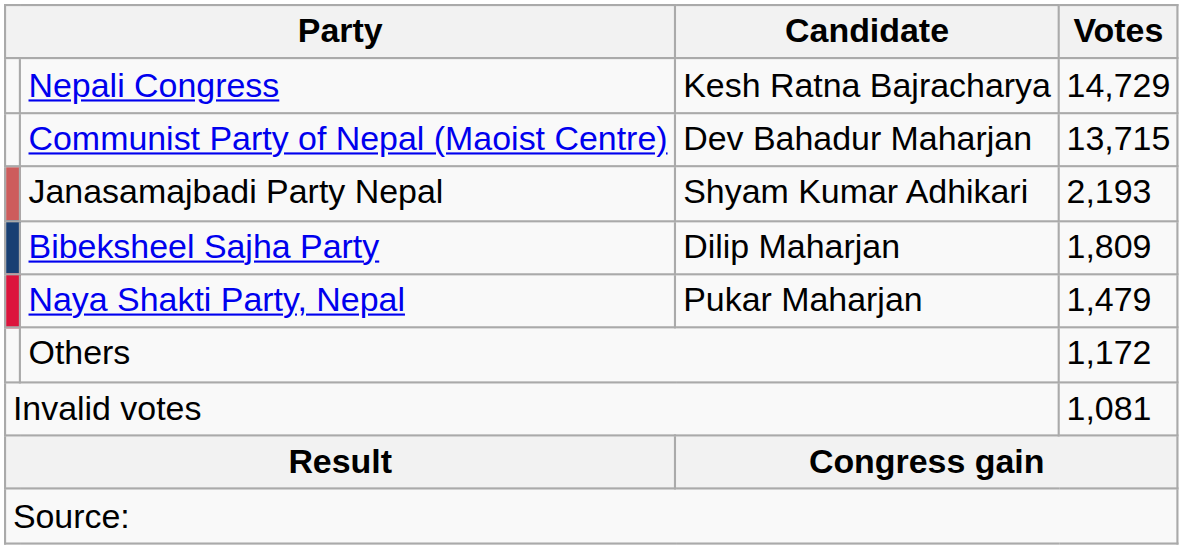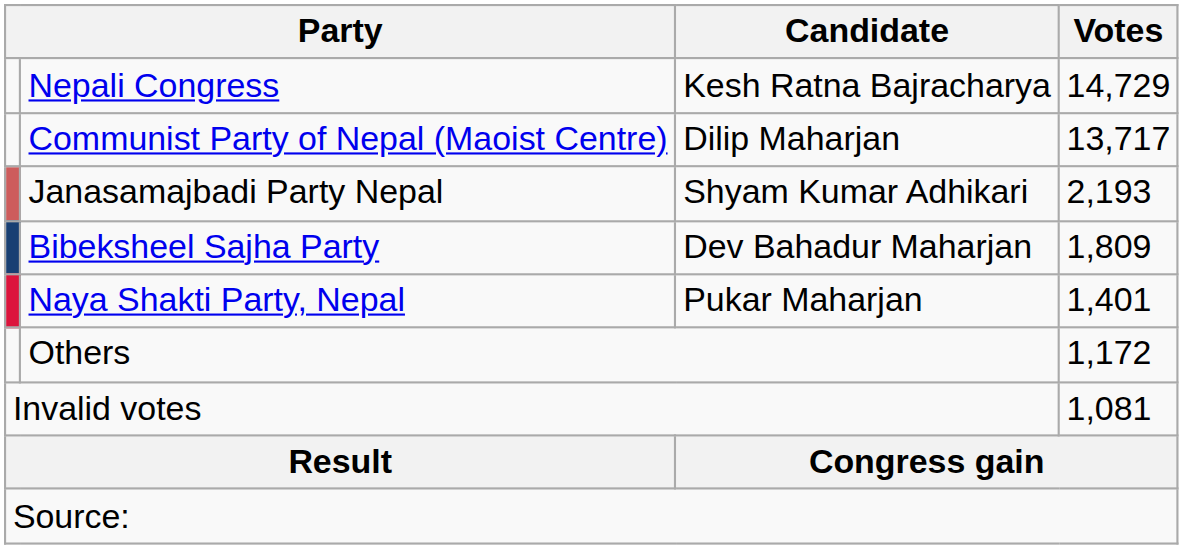(858, 138) Dev Bahadur Maharjan -> (792, 138) Dilip Maharjan
(1118, 138) 13,715 -> (1118, 138) 13,717
(792, 246) Dilip Maharjan -> (858, 246) Dev Bahadur Maharjan
(1109, 300) 1,479 -> (1109, 300) 1,401
